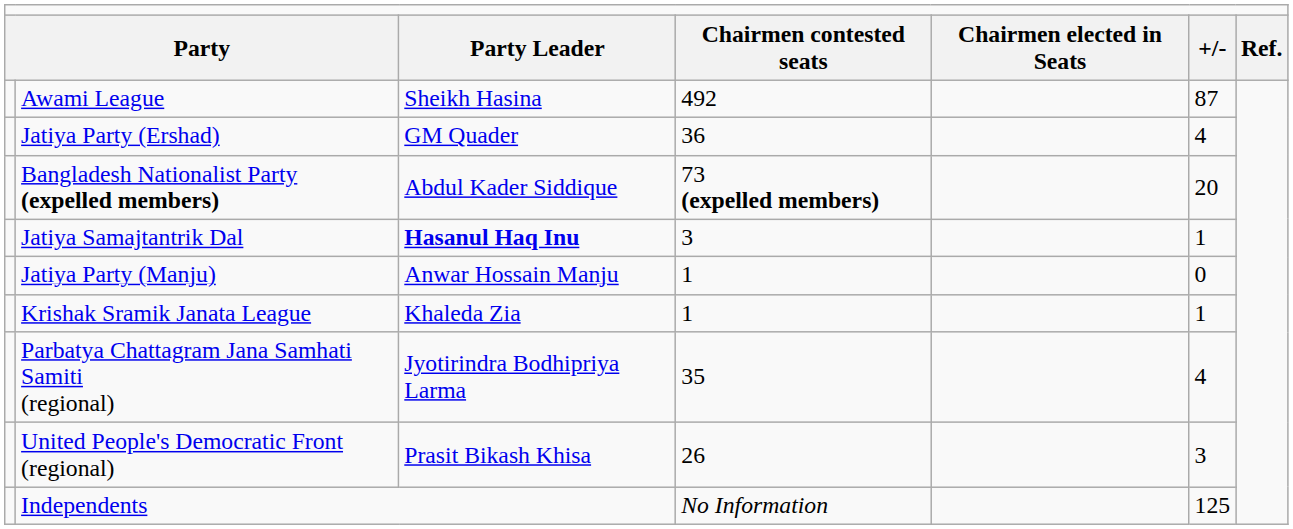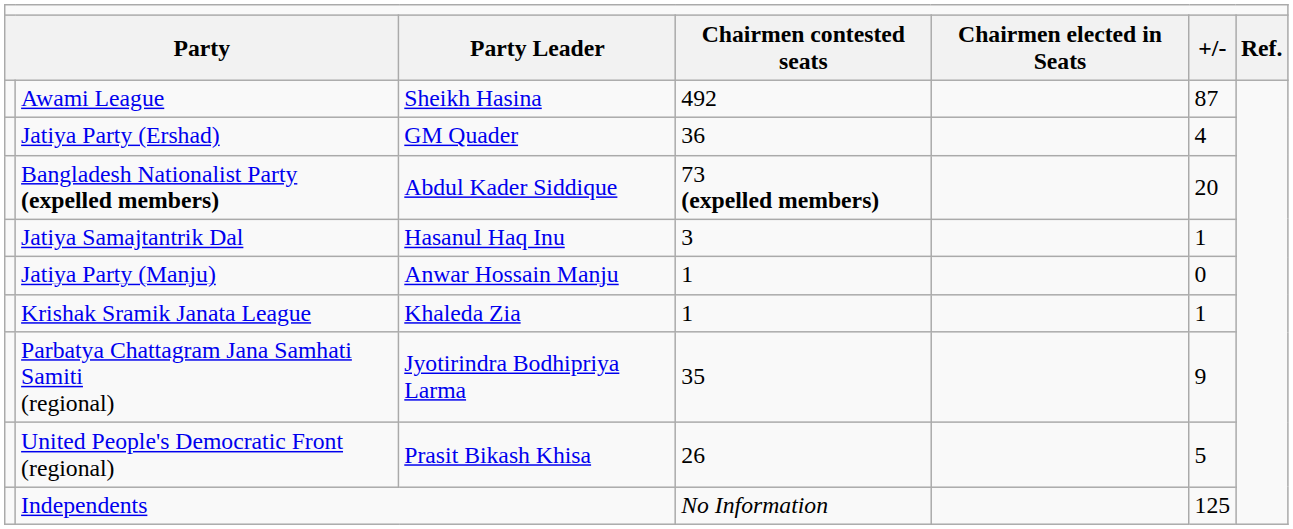(492, 237) bold -> (485, 237) normal
(1200, 376) 4 -> (1200, 376) 9
(1200, 454) 3 -> (1200, 454) 5
